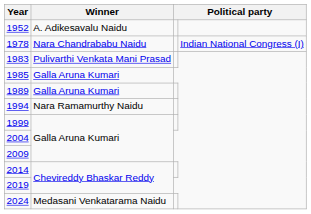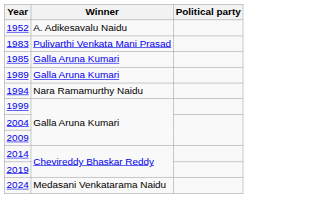- row: (18, 43)
